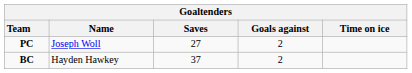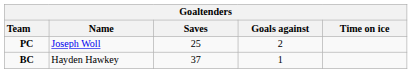(196, 44) 27 -> (196, 44) 25
(280, 60) 2 -> (280, 60) 1
